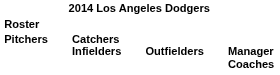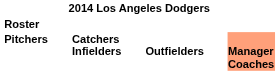(251, 58) no background -> (251, 58) lightsalmon background
